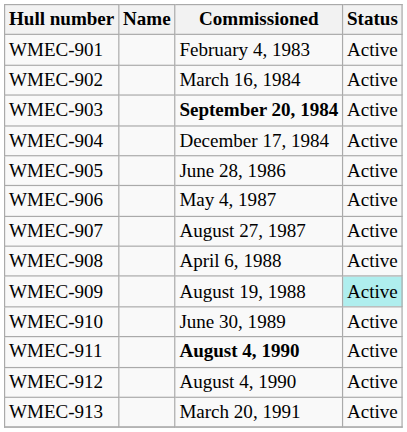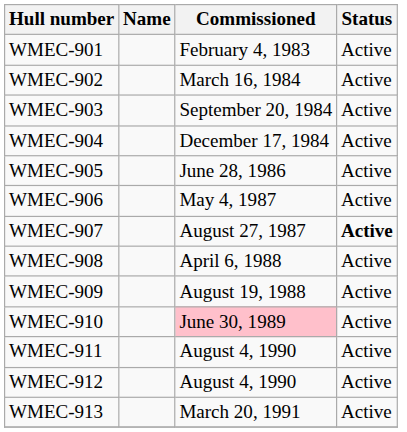(259, 110) bold -> (256, 110) normal
(372, 230) normal -> (367, 230) bold
(372, 291) paleturquoise background -> (366, 291) no background
(233, 321) no background -> (233, 321) pink background
(239, 351) bold -> (238, 351) normal
